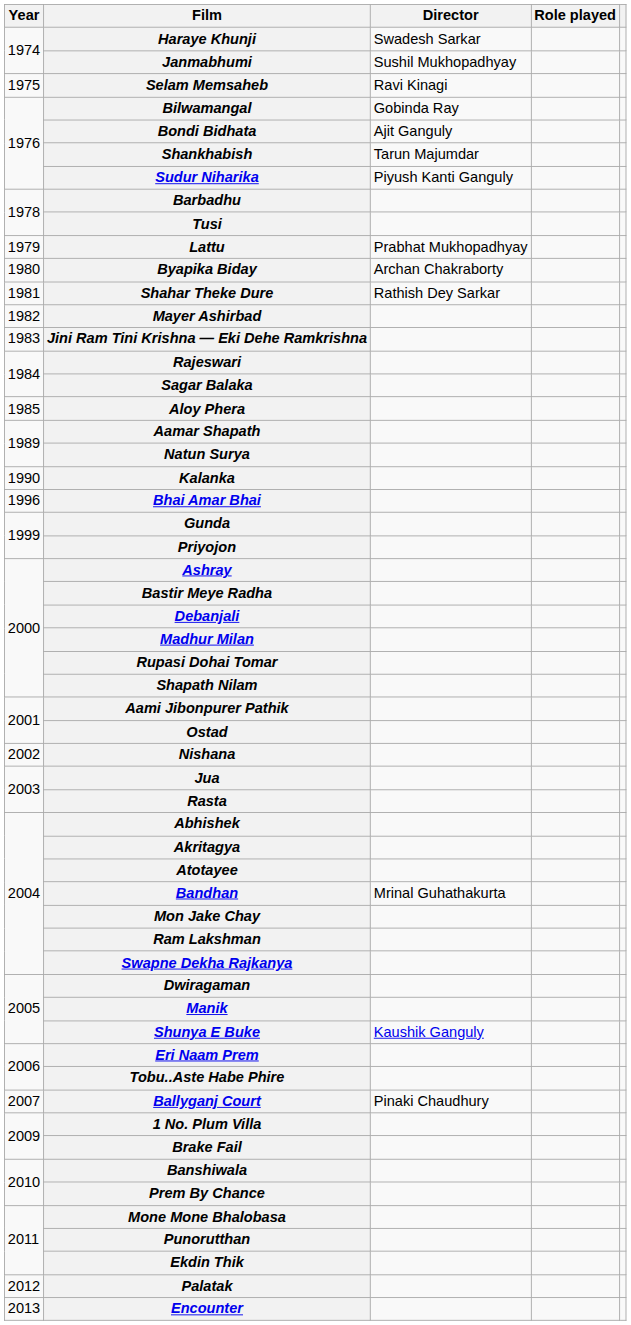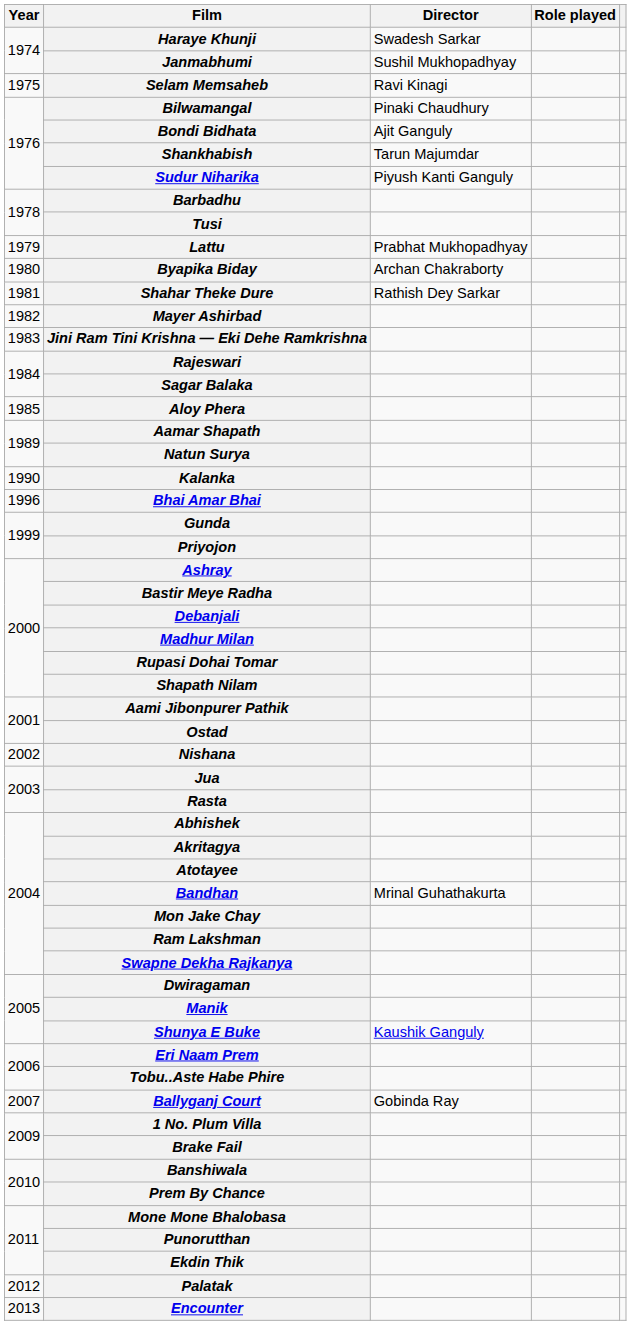(416, 108) Gobinda Ray -> (431, 108) Pinaki Chaudhury
(431, 1101) Pinaki Chaudhury -> (416, 1101) Gobinda Ray
